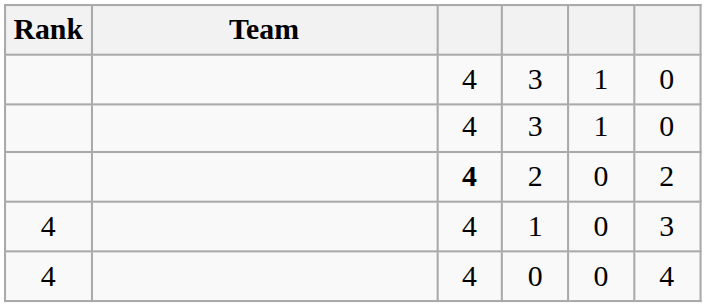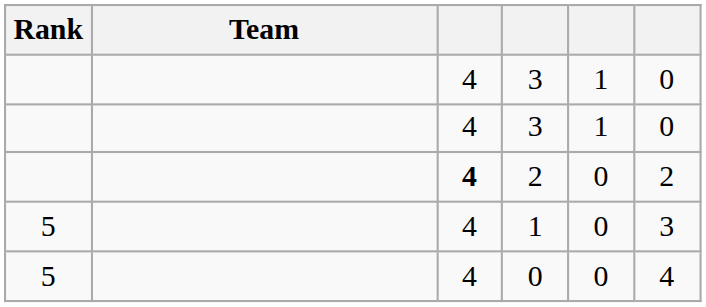(48, 226) 4 -> (48, 226) 5
(48, 275) 4 -> (48, 275) 5
